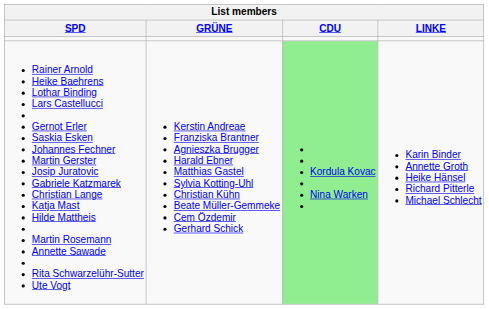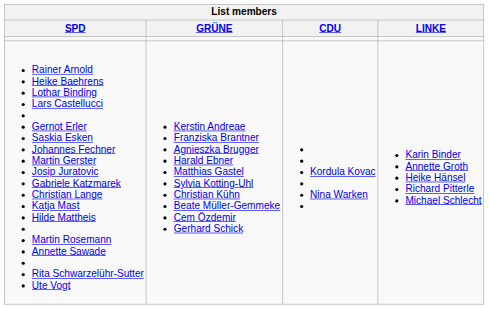(330, 178) lightgreen background -> (330, 178) no background
